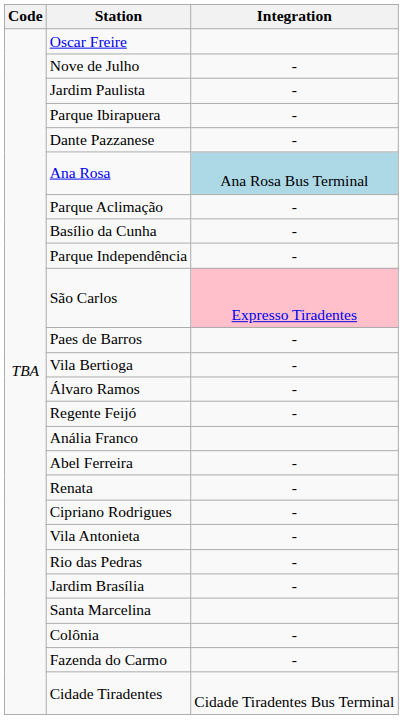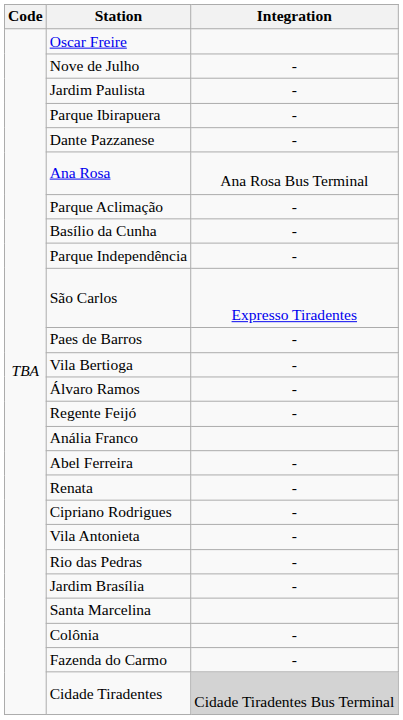(294, 181) lightblue background -> (294, 181) no background
(294, 315) pink background -> (294, 315) no background
(294, 701) no background -> (294, 701) lightgrey background
